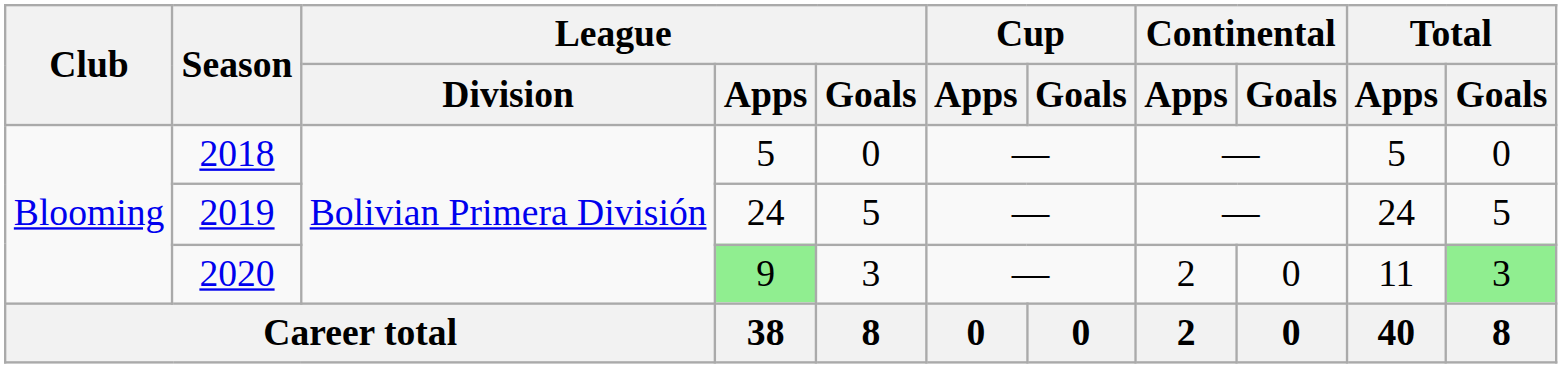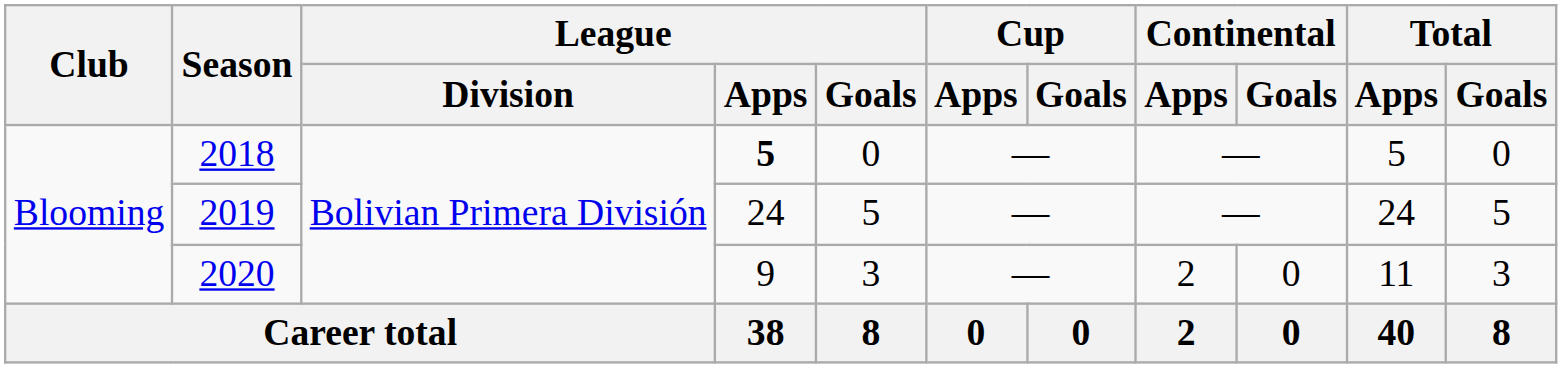(766, 153) normal -> (766, 153) bold
(766, 272) lightgreen background -> (766, 272) no background
(1501, 272) lightgreen background -> (1501, 272) no background
